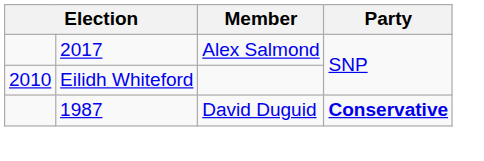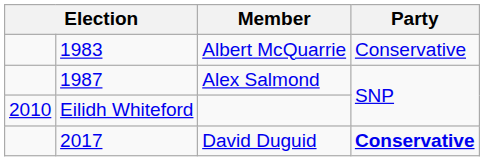+ row: (274, 49)
(81, 49) 2017 -> (81, 79) 1987
(81, 110) 1987 -> (81, 140) 2017
